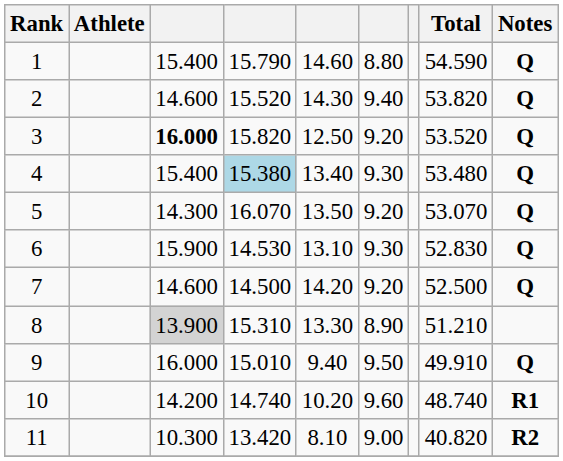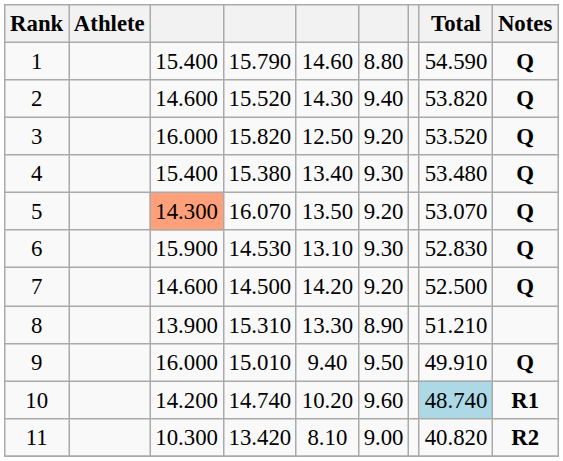(187, 136) bold -> (187, 136) normal
(260, 173) lightblue background -> (260, 173) no background
(187, 211) no background -> (187, 211) lightsalmon background
(187, 324) lightgrey background -> (187, 324) no background
(456, 399) no background -> (456, 399) lightblue background
